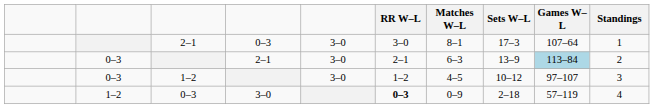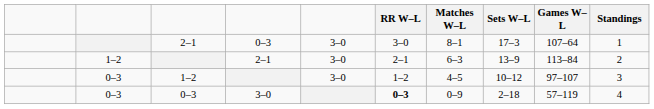(113, 60) 0–3 -> (113, 60) 1–2
(562, 60) lightblue background -> (562, 60) no background
(113, 95) 1–2 -> (113, 95) 0–3
